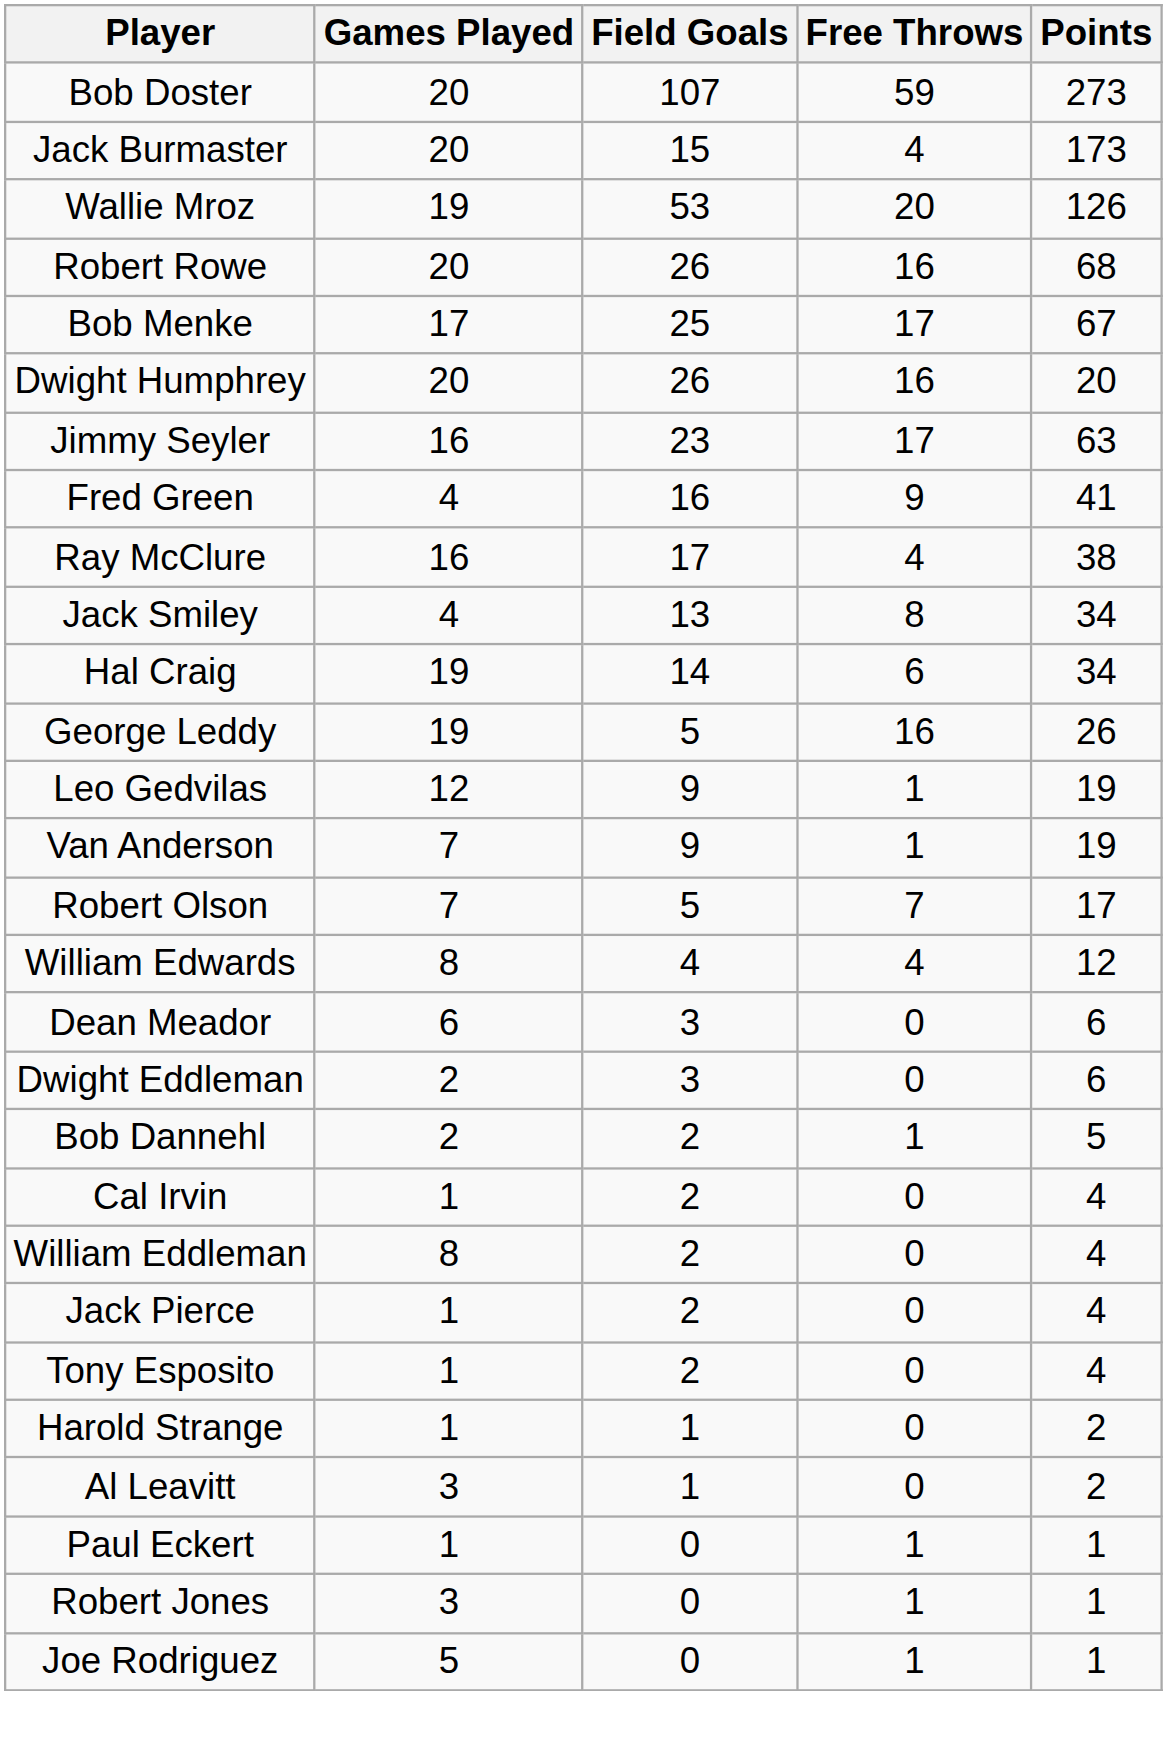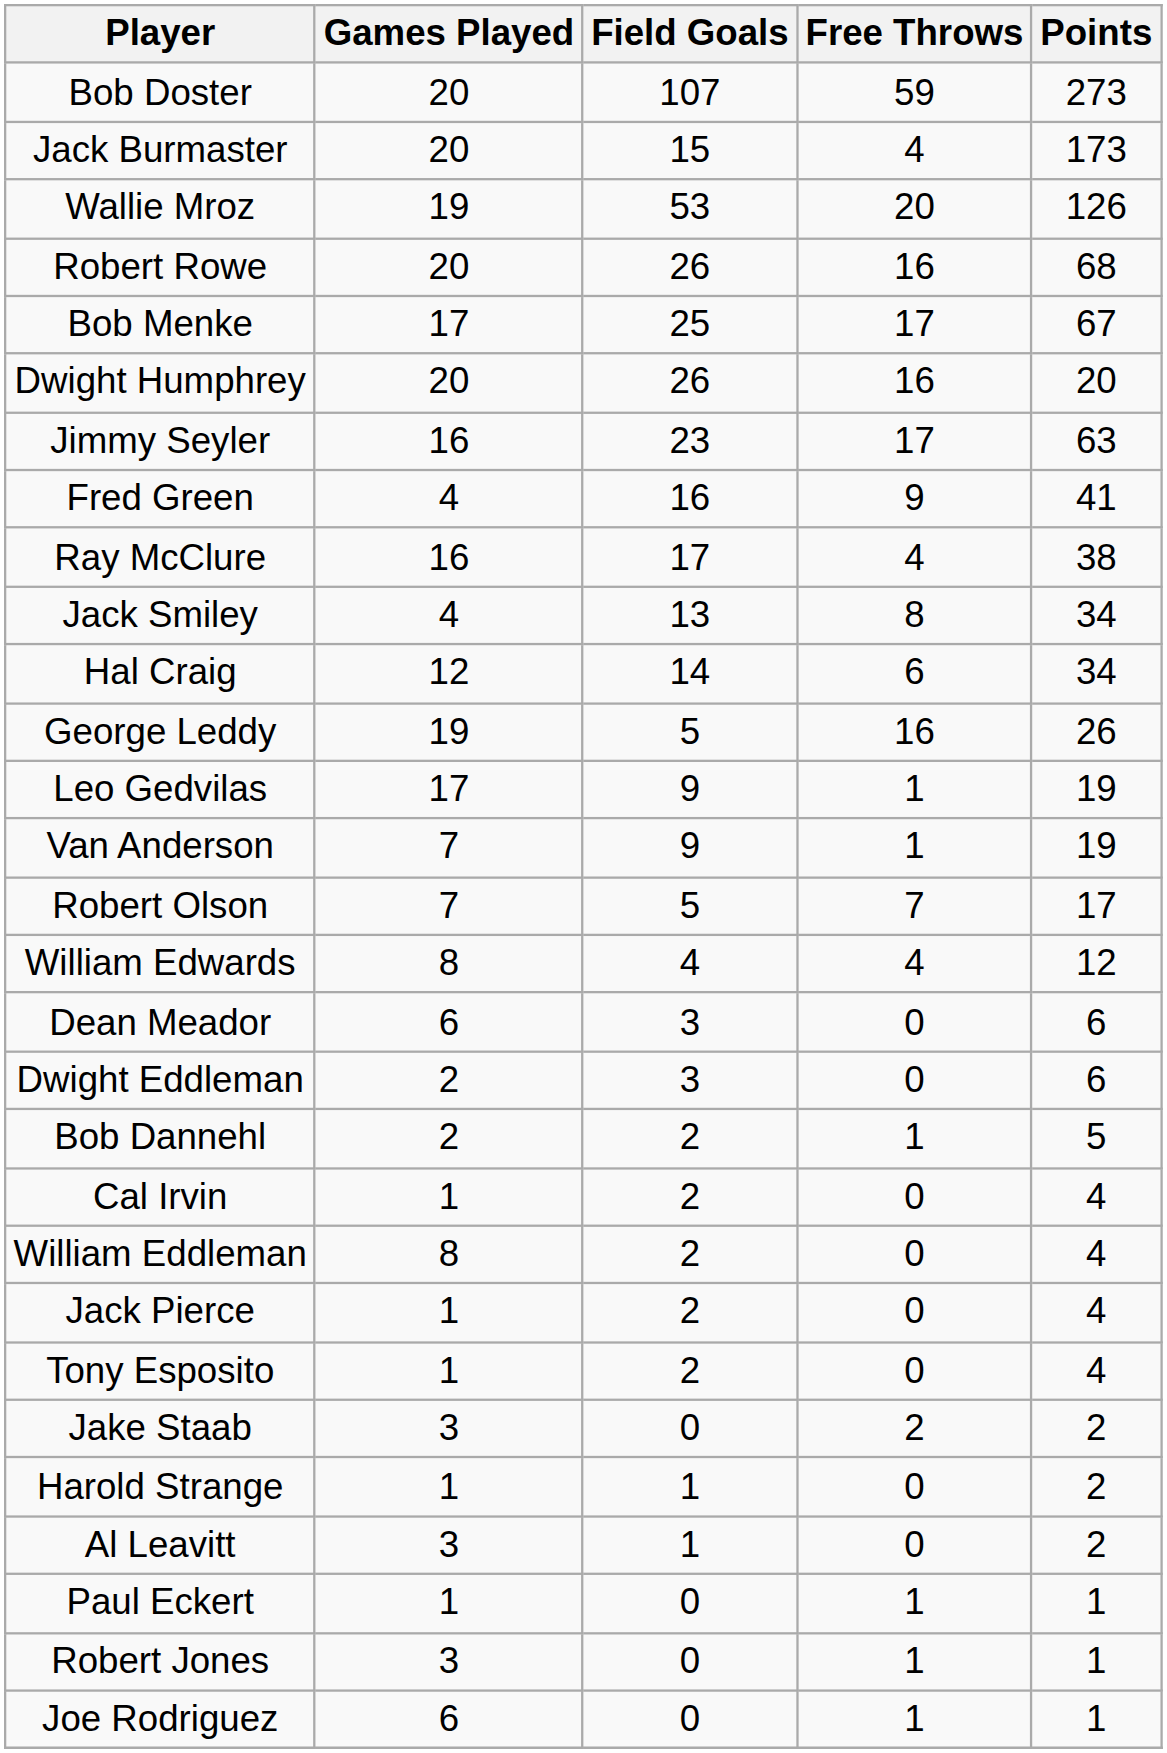(449, 672) 19 -> (449, 672) 12
(449, 788) 12 -> (449, 788) 17
+ row: (160, 1428)
(449, 1660) 5 -> (449, 1718) 6
